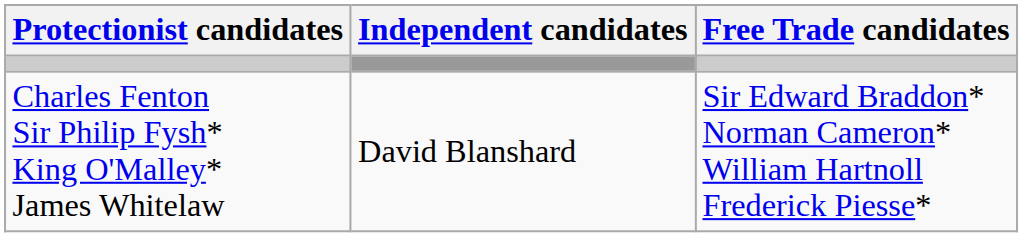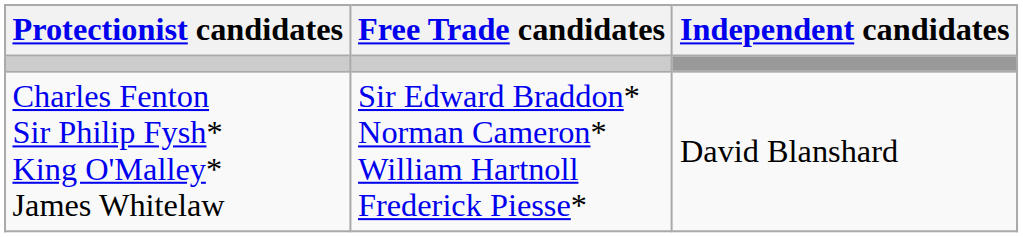columns swapped: (856, 30) <-> (523, 30)
